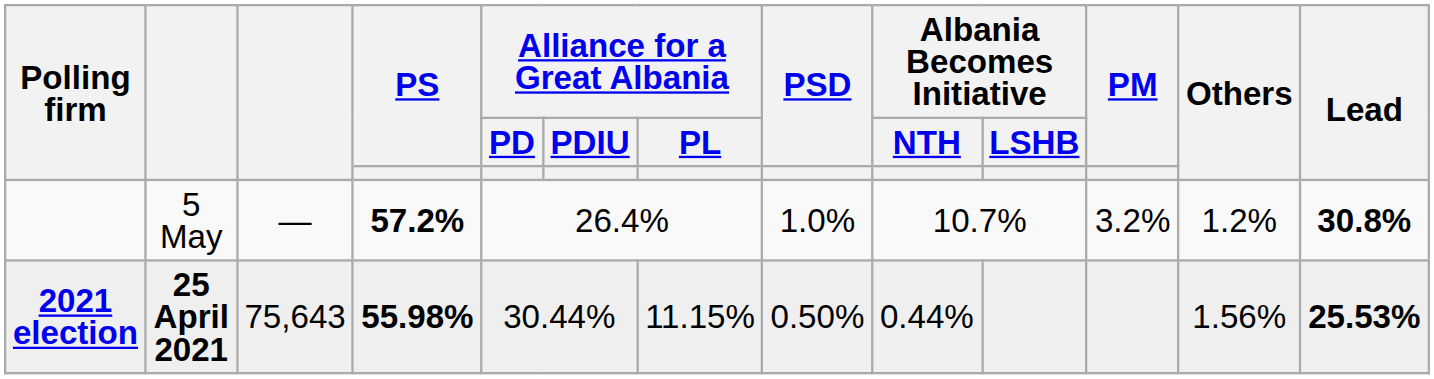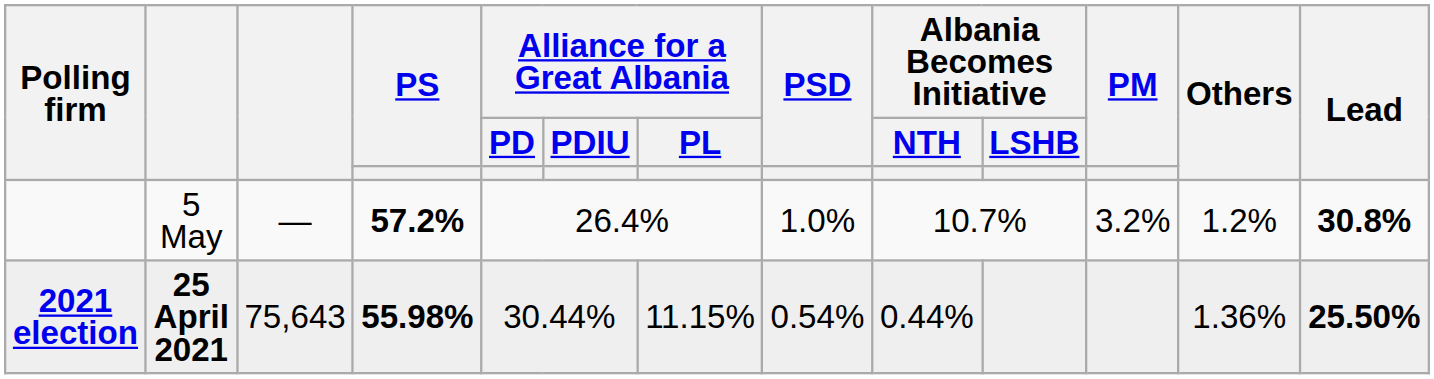(817, 317) 0.50% -> (817, 317) 0.54%
(1239, 317) 1.56% -> (1239, 317) 1.36%
(1364, 317) 25.53% -> (1364, 317) 25.50%
